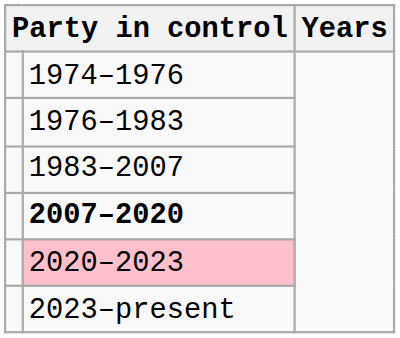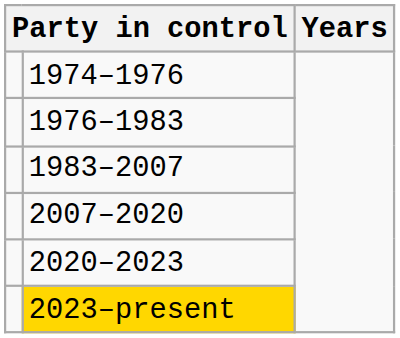(106, 216) bold -> (106, 216) normal
(106, 263) pink background -> (106, 263) no background
(132, 309) no background -> (132, 309) gold background
